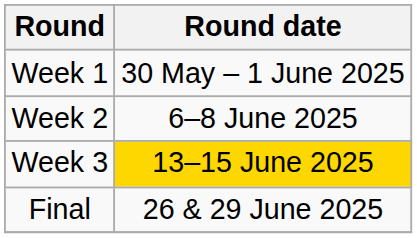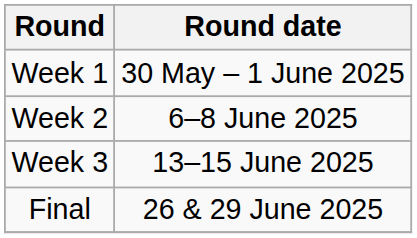(263, 163) gold background -> (263, 163) no background
